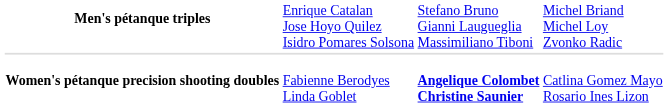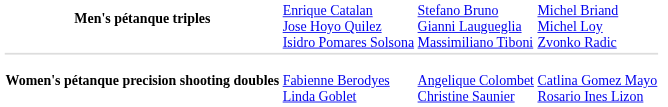(478, 88) bold -> (476, 88) normal
